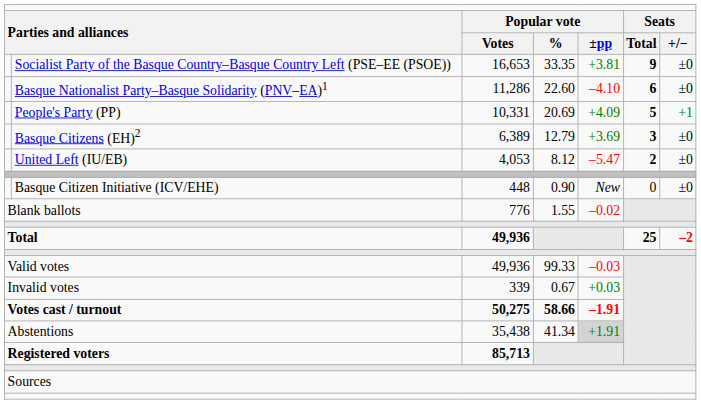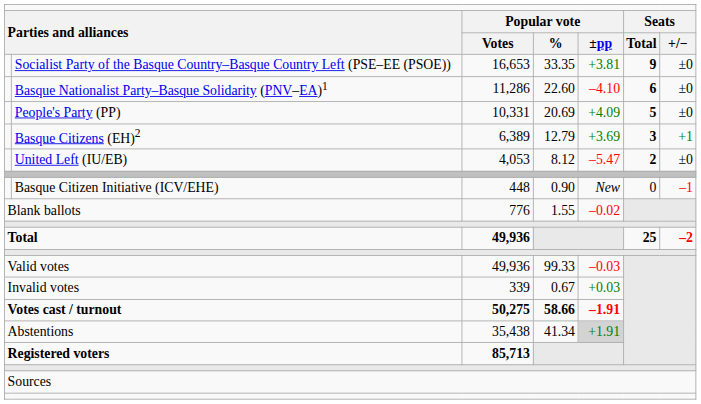(686, 112) +1 -> (686, 112) ±0
(686, 136) ±0 -> (686, 136) +1
(686, 188) ±0 -> (686, 188) –1
